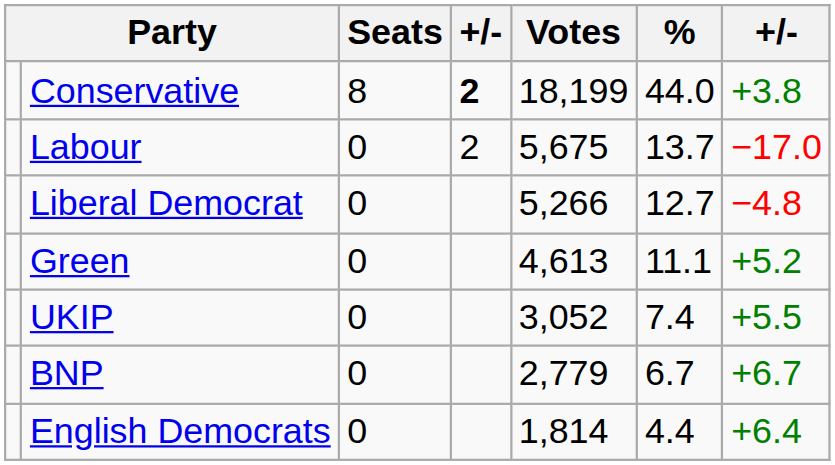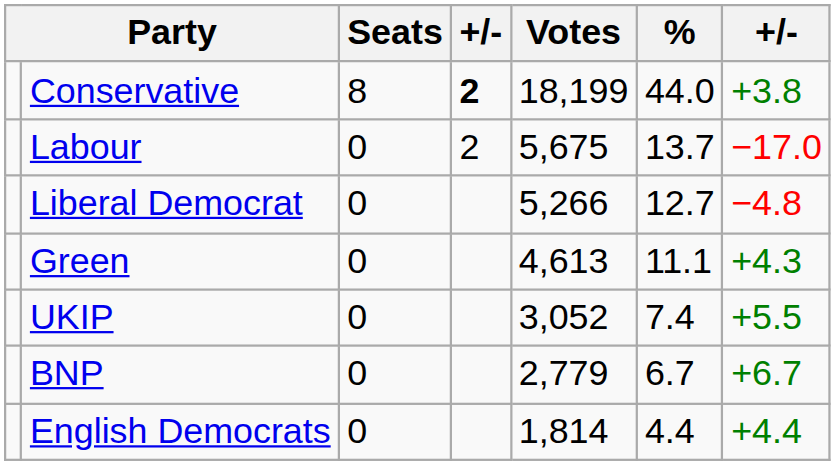(767, 260) +5.2 -> (767, 260) +4.3
(767, 430) +6.4 -> (767, 430) +4.4
